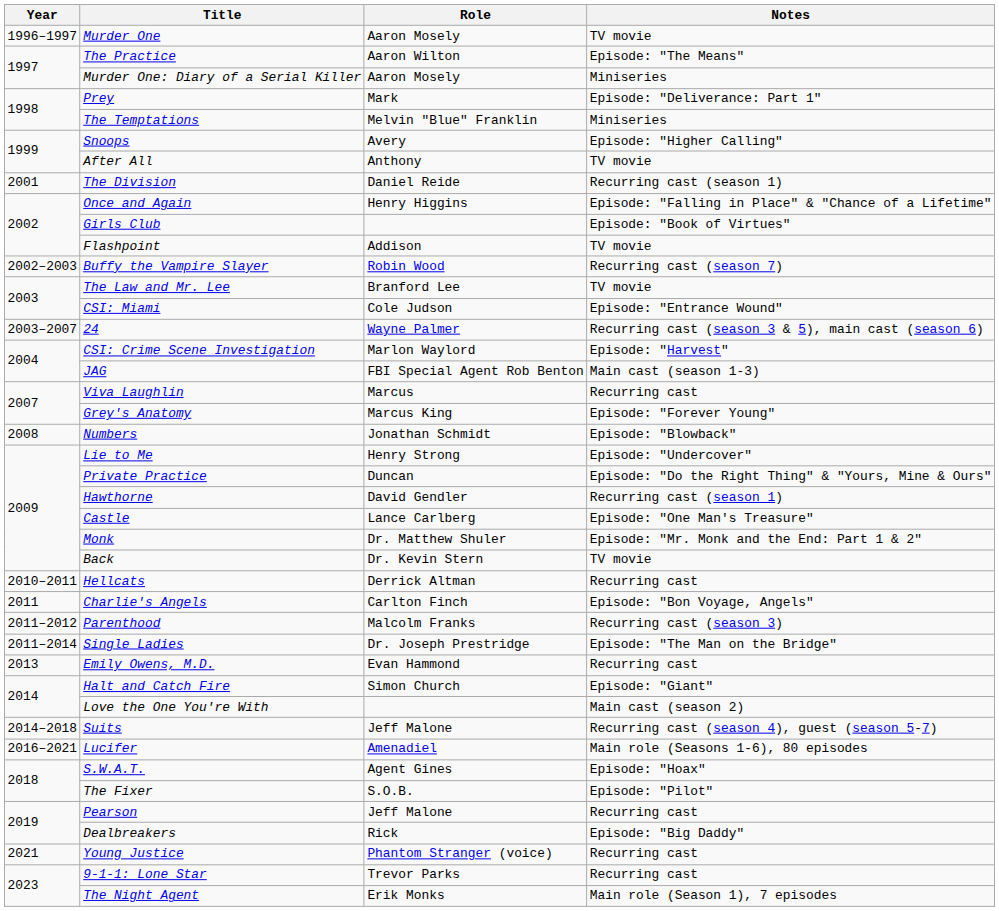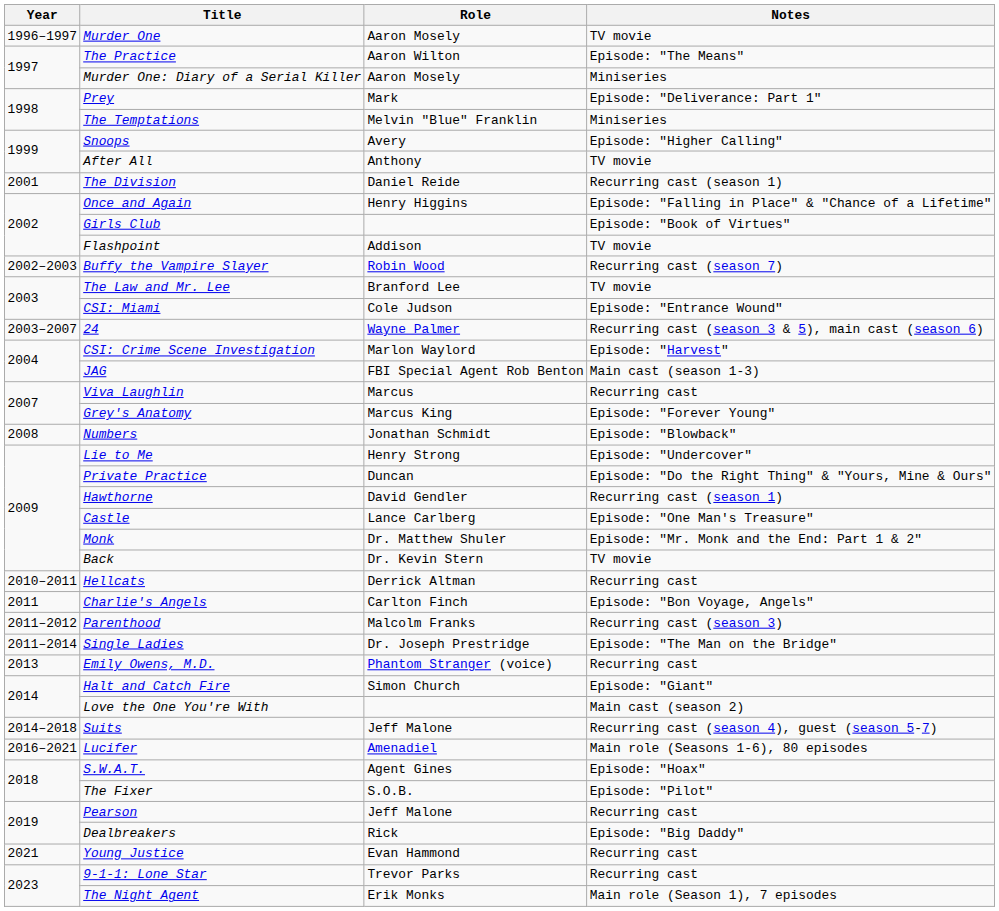(414, 665) Evan Hammond -> (460, 665) Phantom Stranger (voice)
(460, 854) Phantom Stranger (voice) -> (414, 854) Evan Hammond
